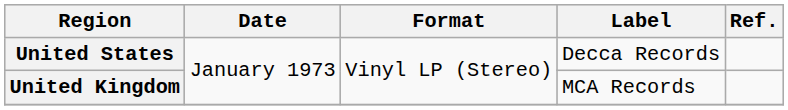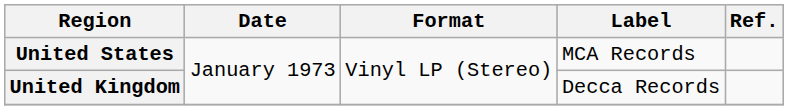(641, 54) Decca Records -> (629, 54) MCA Records
(629, 87) MCA Records -> (641, 87) Decca Records
